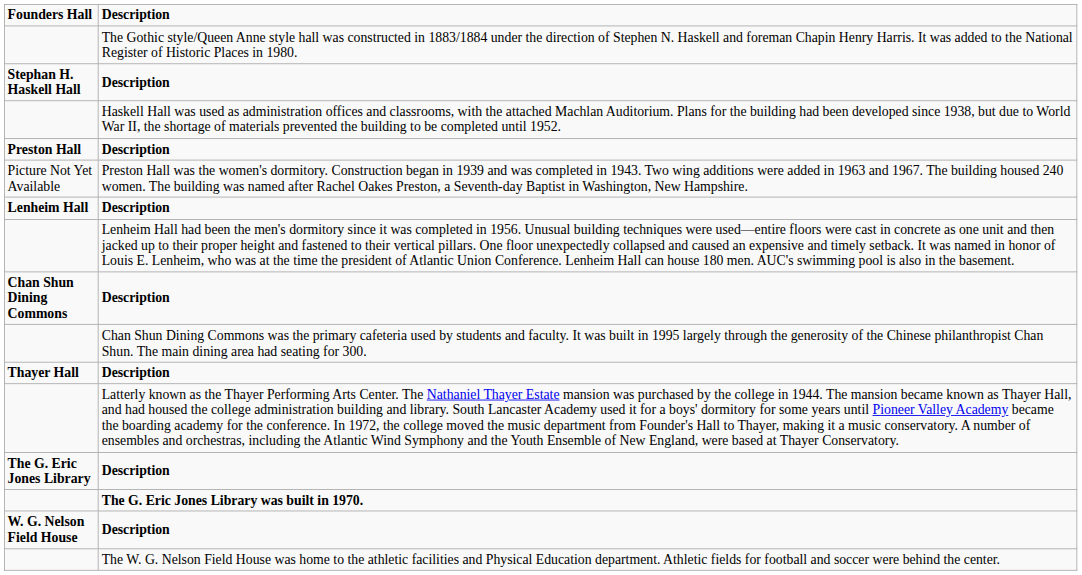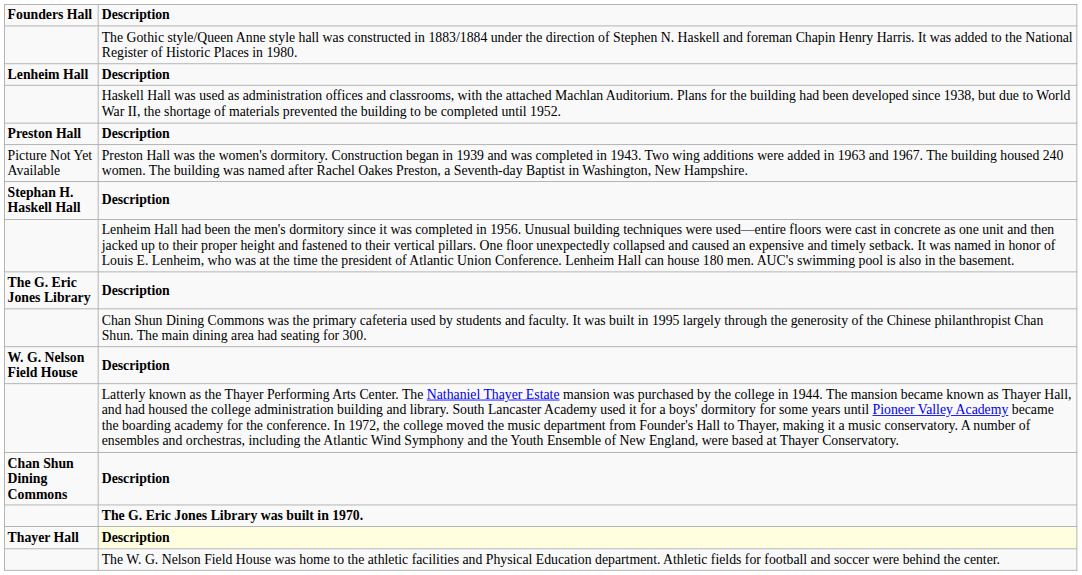(44, 82) Stephan H. Haskell Hall -> (48, 74) Lenheim Hall
(48, 208) Lenheim Hall -> (44, 200) Stephan H. Haskell Hall
(41, 298) Chan Shun Dining Commons -> (49, 290) The G. Eric Jones Library
(43, 372) Thayer Hall -> (46, 365) W. G. Nelson Field House
(49, 470) The G. Eric Jones Library -> (41, 478) Chan Shun Dining Commons
(46, 529) W. G. Nelson Field House -> (43, 537) Thayer Hall
(136, 529) no background -> (136, 537) lightyellow background
